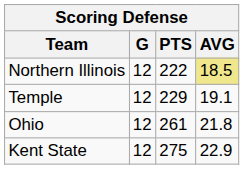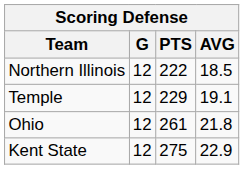(216, 71) khaki background -> (216, 71) no background
